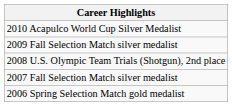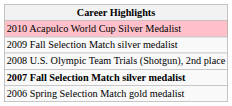(94, 28) no background -> (94, 28) pink background
(92, 77) normal -> (96, 77) bold
